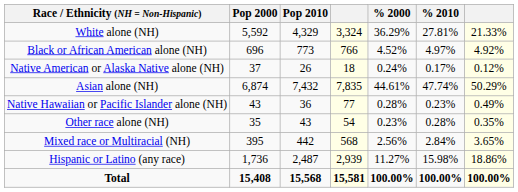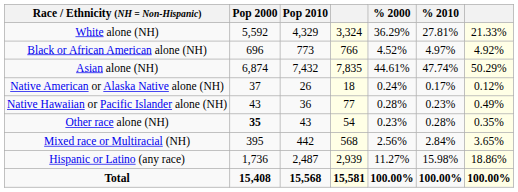rows swapped: (117, 68) <-> (117, 86)
(255, 123) normal -> (255, 123) bold
